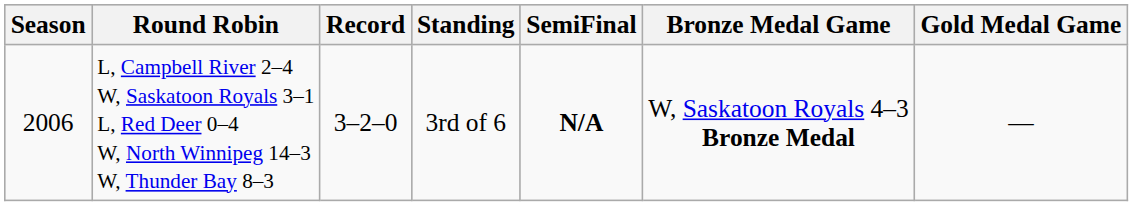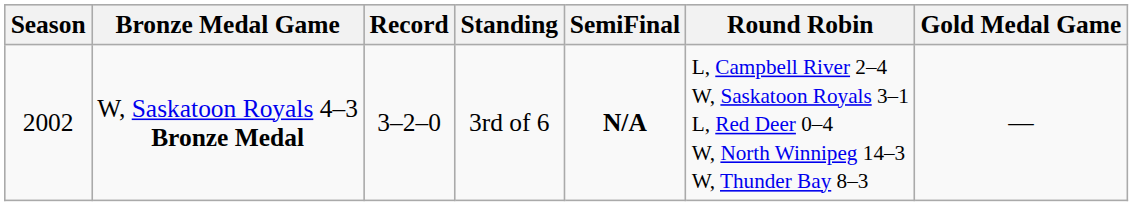columns swapped: (206, 24) <-> (779, 24)
(48, 122) 2006 -> (48, 122) 2002
